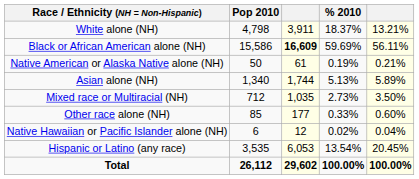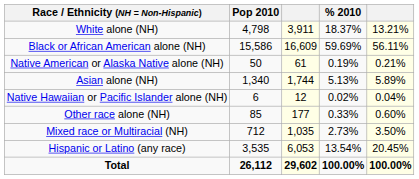(301, 47) bold -> (301, 47) normal
rows swapped: (117, 132) <-> (117, 98)
